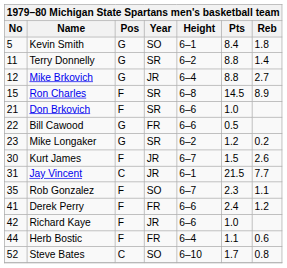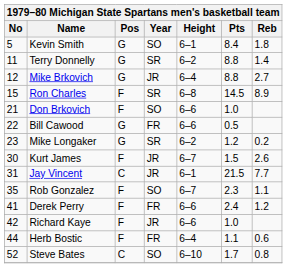(154, 110) SR -> (154, 110) SO
